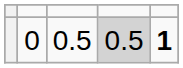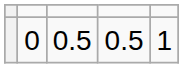(124, 39) lightgrey background -> (124, 39) no background
(164, 39) bold -> (164, 39) normal
